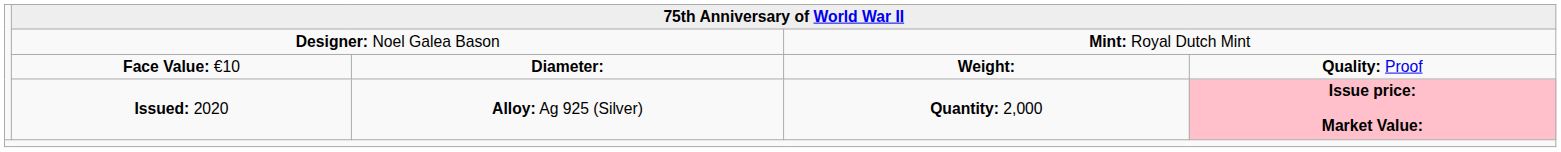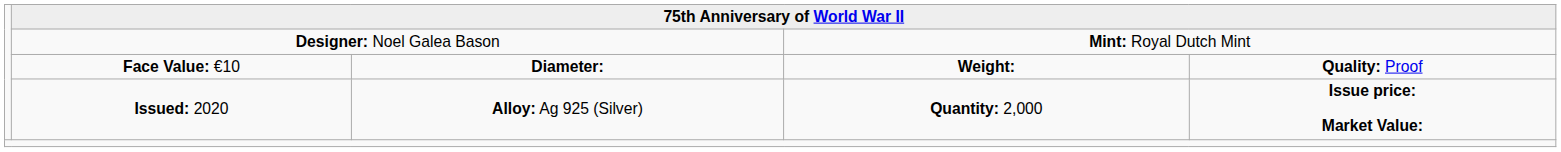(1372, 109) pink background -> (1372, 109) no background
